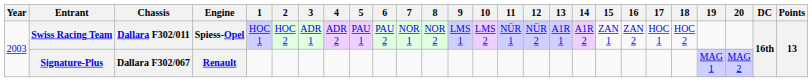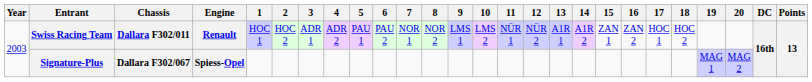(220, 35) Spiess-Opel -> (220, 35) Renault
(220, 63) Renault -> (220, 63) Spiess-Opel
